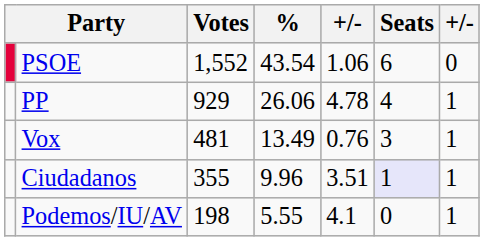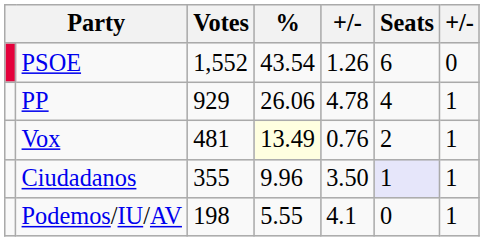(347, 62) 1.06 -> (347, 62) 1.26
(288, 139) no background -> (288, 139) lightyellow background
(386, 139) 3 -> (386, 139) 2
(347, 178) 3.51 -> (347, 178) 3.50
